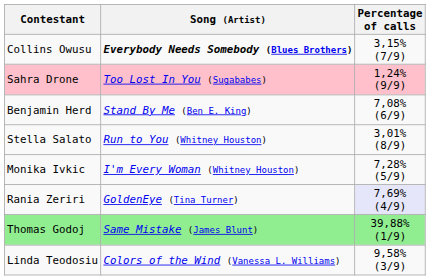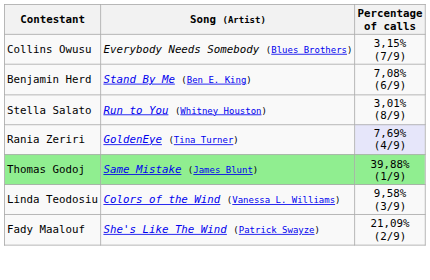(228, 49) bold -> (228, 49) normal
- row: (43, 80)
- row: (46, 170)
+ row: (46, 230)
